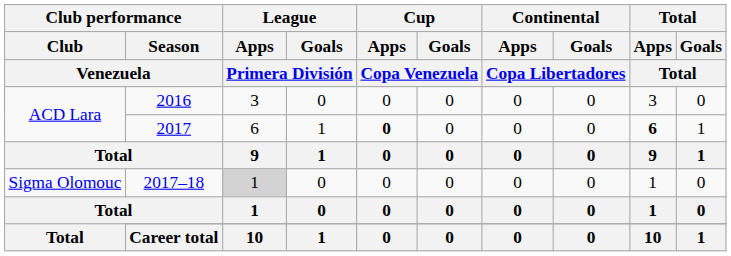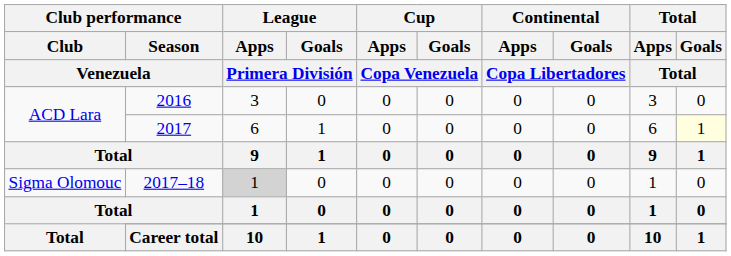(387, 127) bold -> (387, 127) normal
(653, 127) bold -> (653, 127) normal
(701, 127) no background -> (701, 127) lightyellow background
